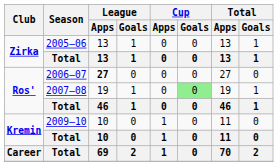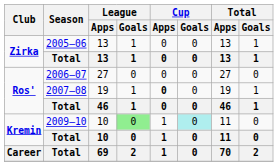(103, 75) bold -> (103, 75) normal
(164, 91) normal -> (164, 91) bold
(195, 91) lightgreen background -> (195, 91) no background
(133, 122) no background -> (133, 122) lightgreen background
(195, 122) no background -> (195, 122) paleturquoise background
